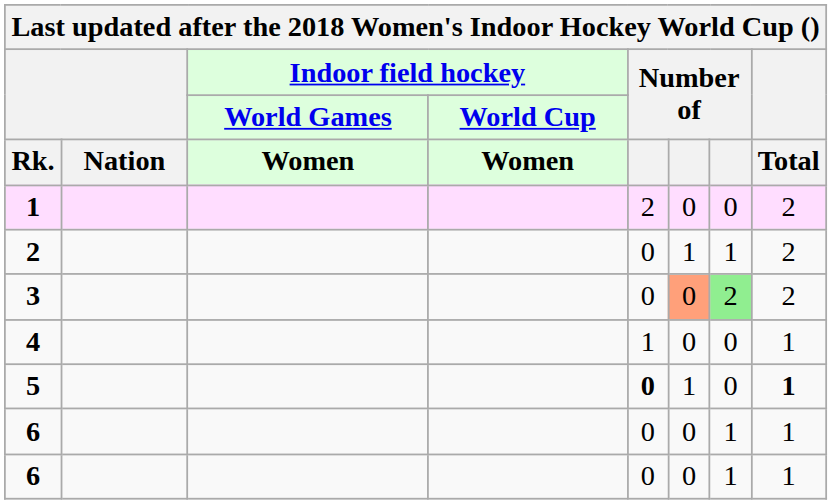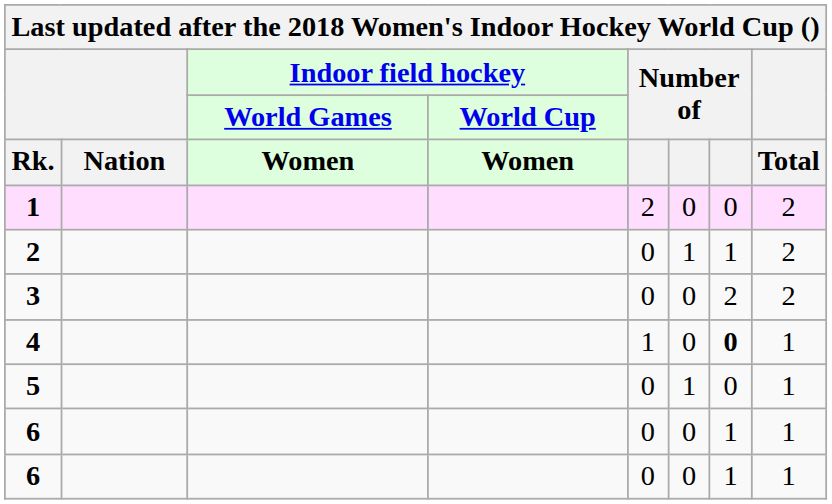(689, 296) lightsalmon background -> (689, 296) no background
(731, 296) lightgreen background -> (731, 296) no background
(731, 341) normal -> (731, 341) bold
(648, 386) bold -> (648, 386) normal
(789, 386) bold -> (789, 386) normal
